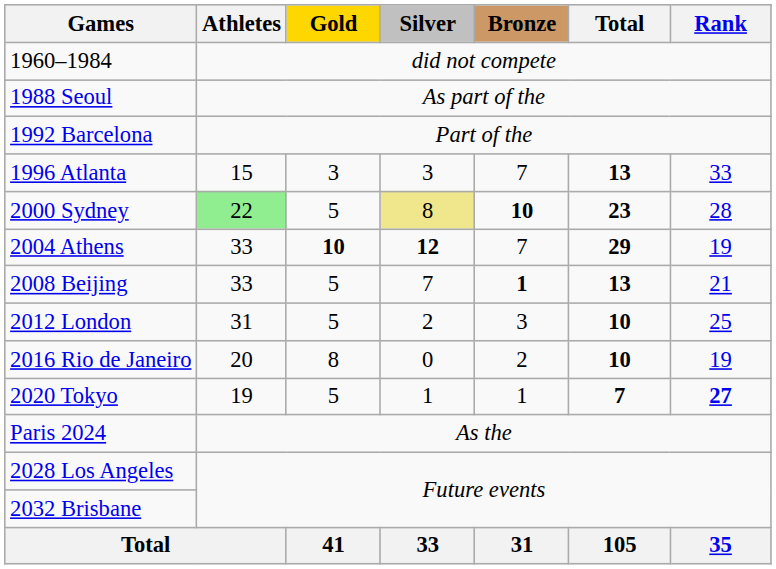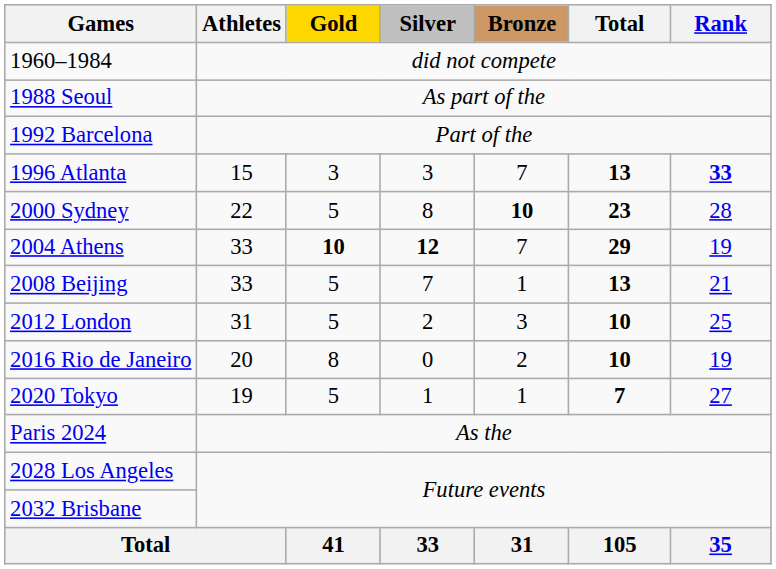(721, 172) normal -> (721, 172) bold
(242, 209) lightgreen background -> (242, 209) no background
(428, 209) khaki background -> (428, 209) no background
(522, 284) bold -> (522, 284) normal
(721, 396) bold -> (721, 396) normal
